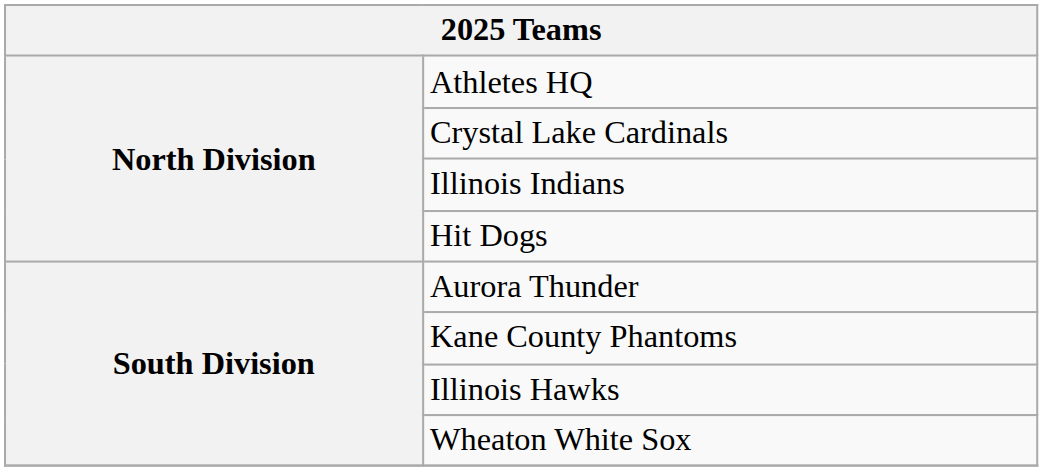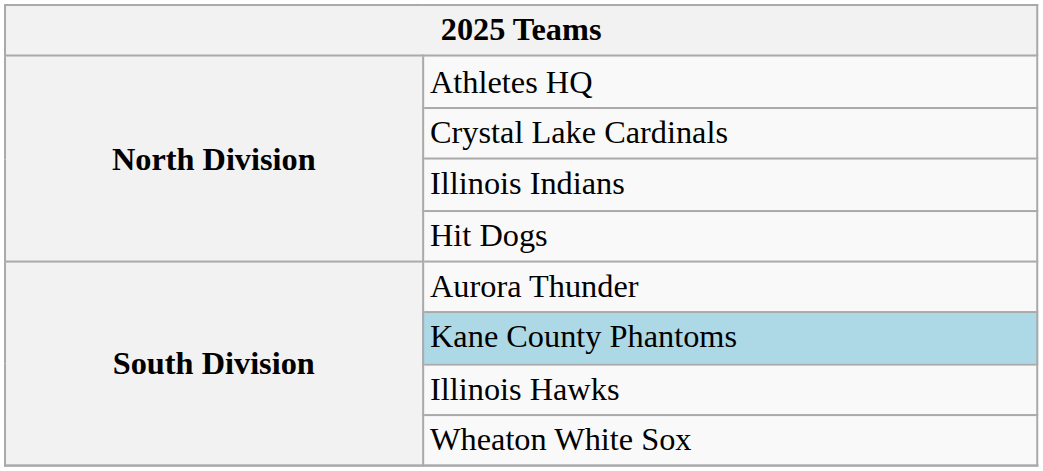(584, 337) no background -> (584, 337) lightblue background
